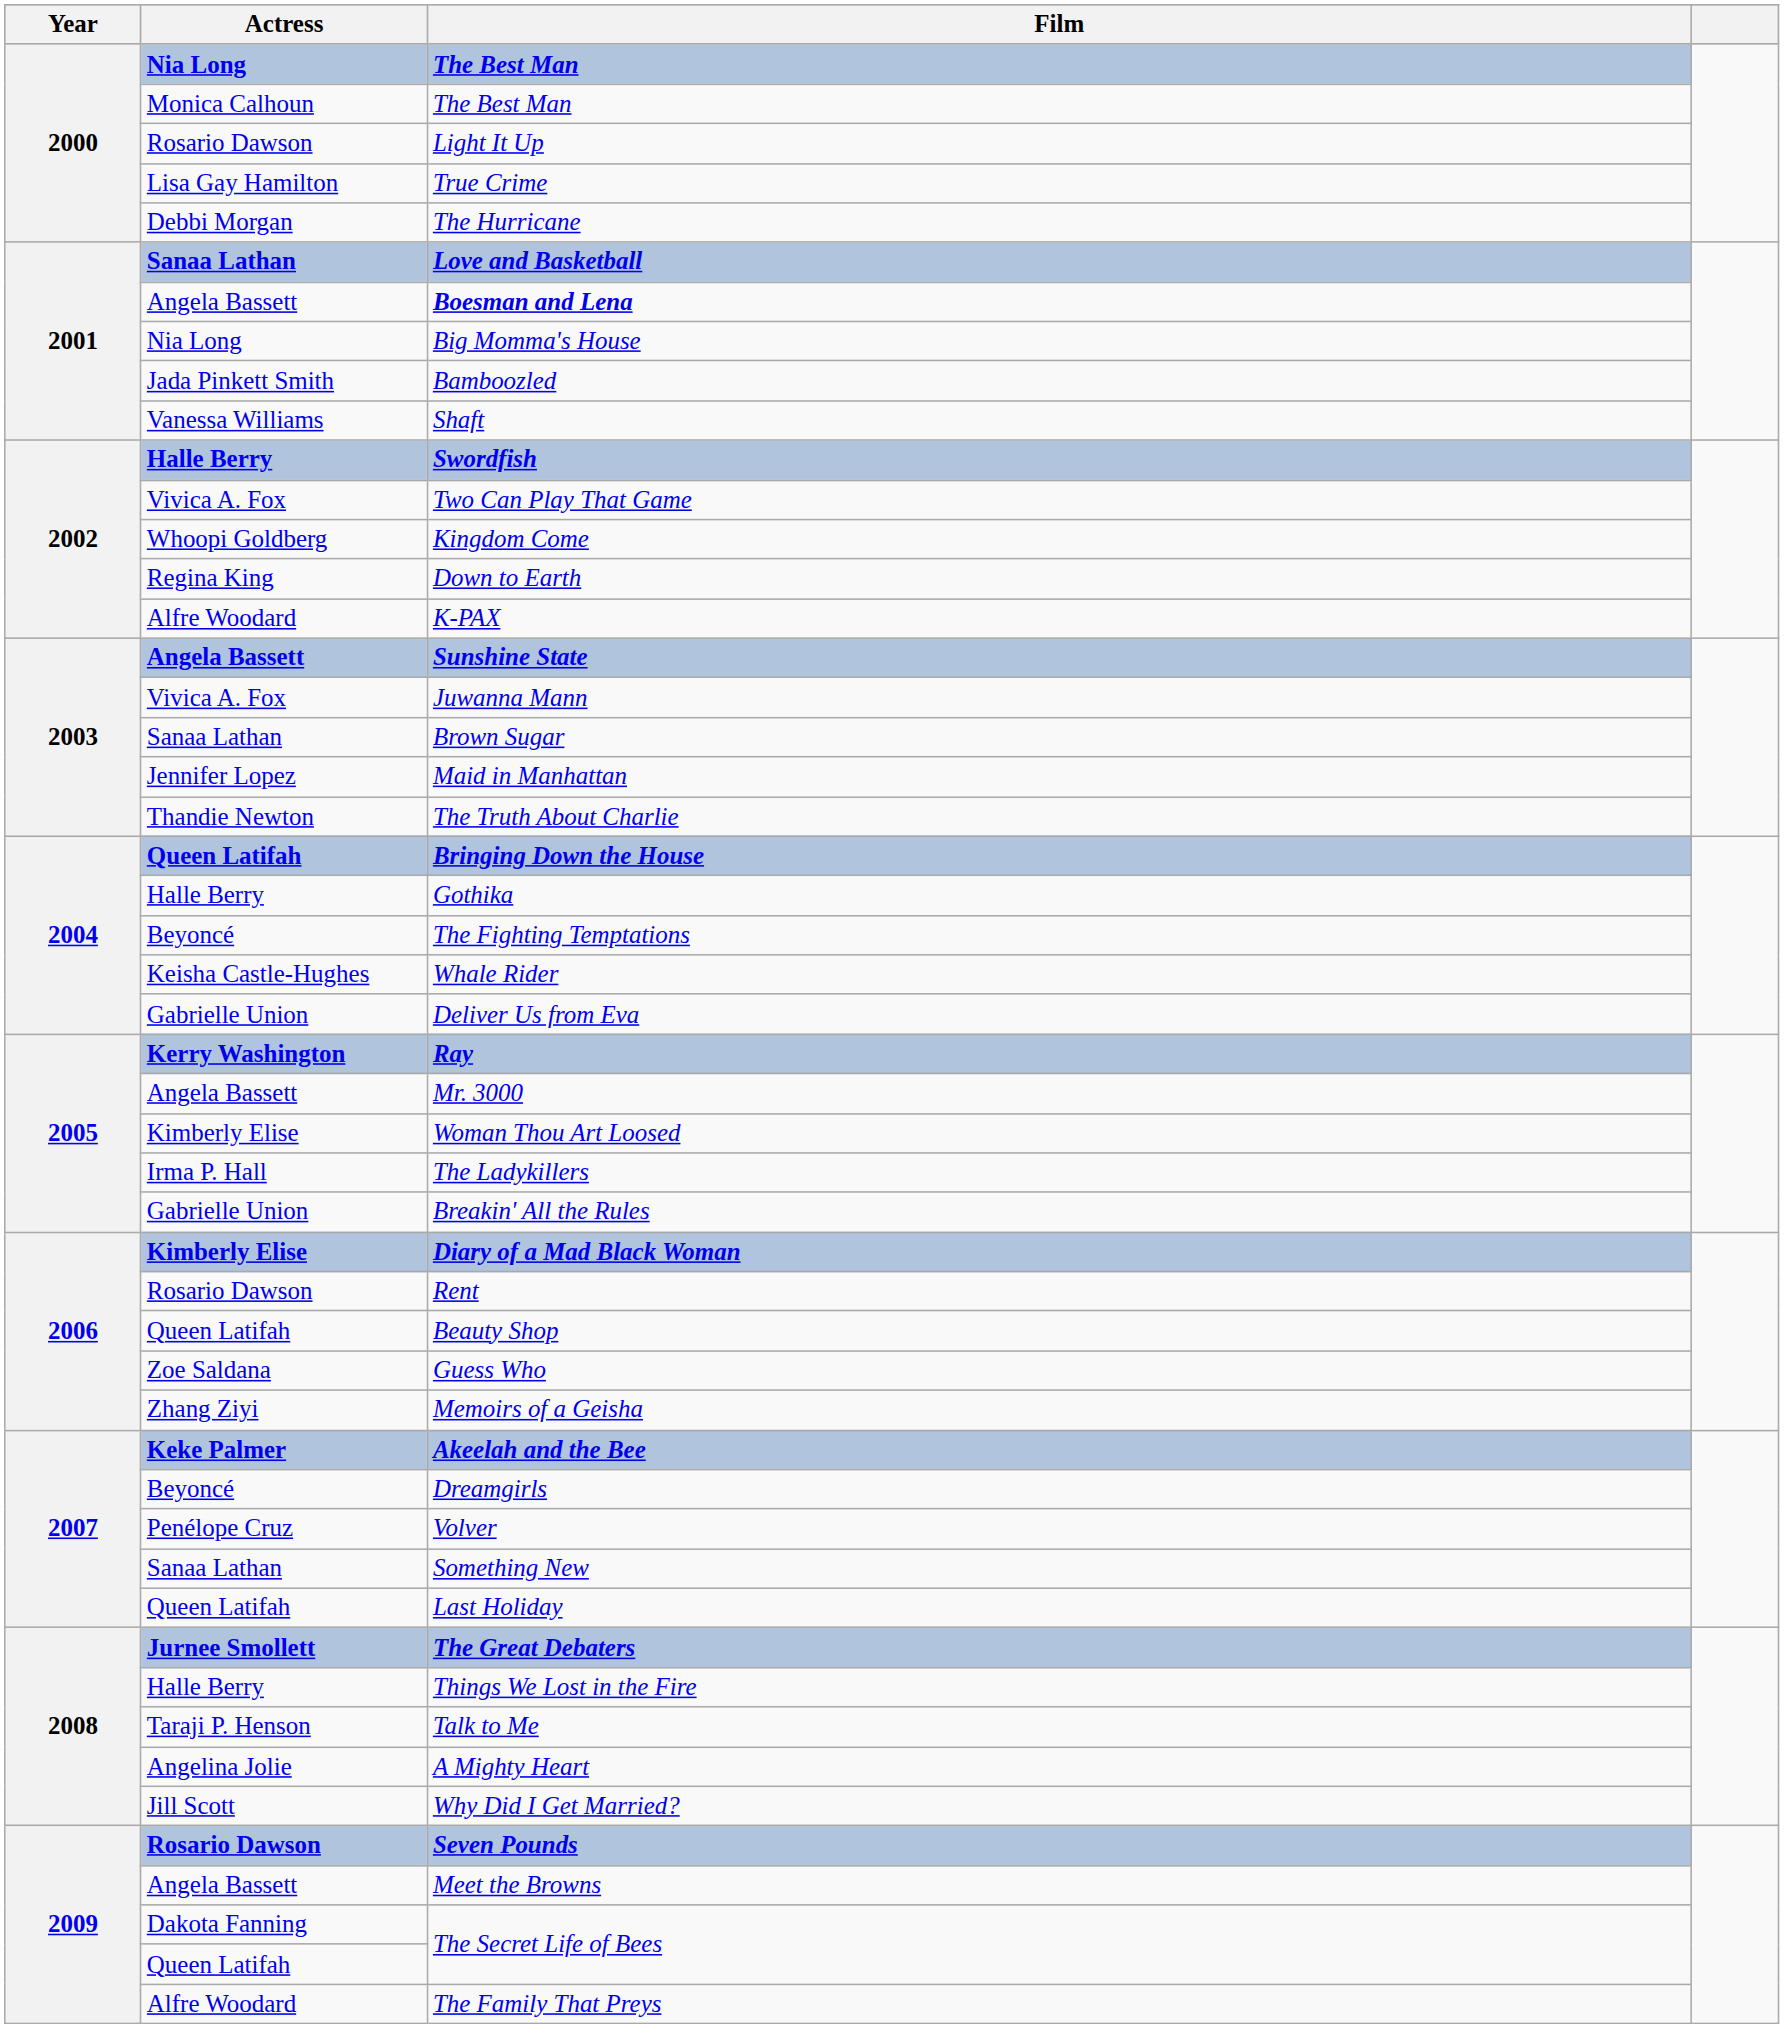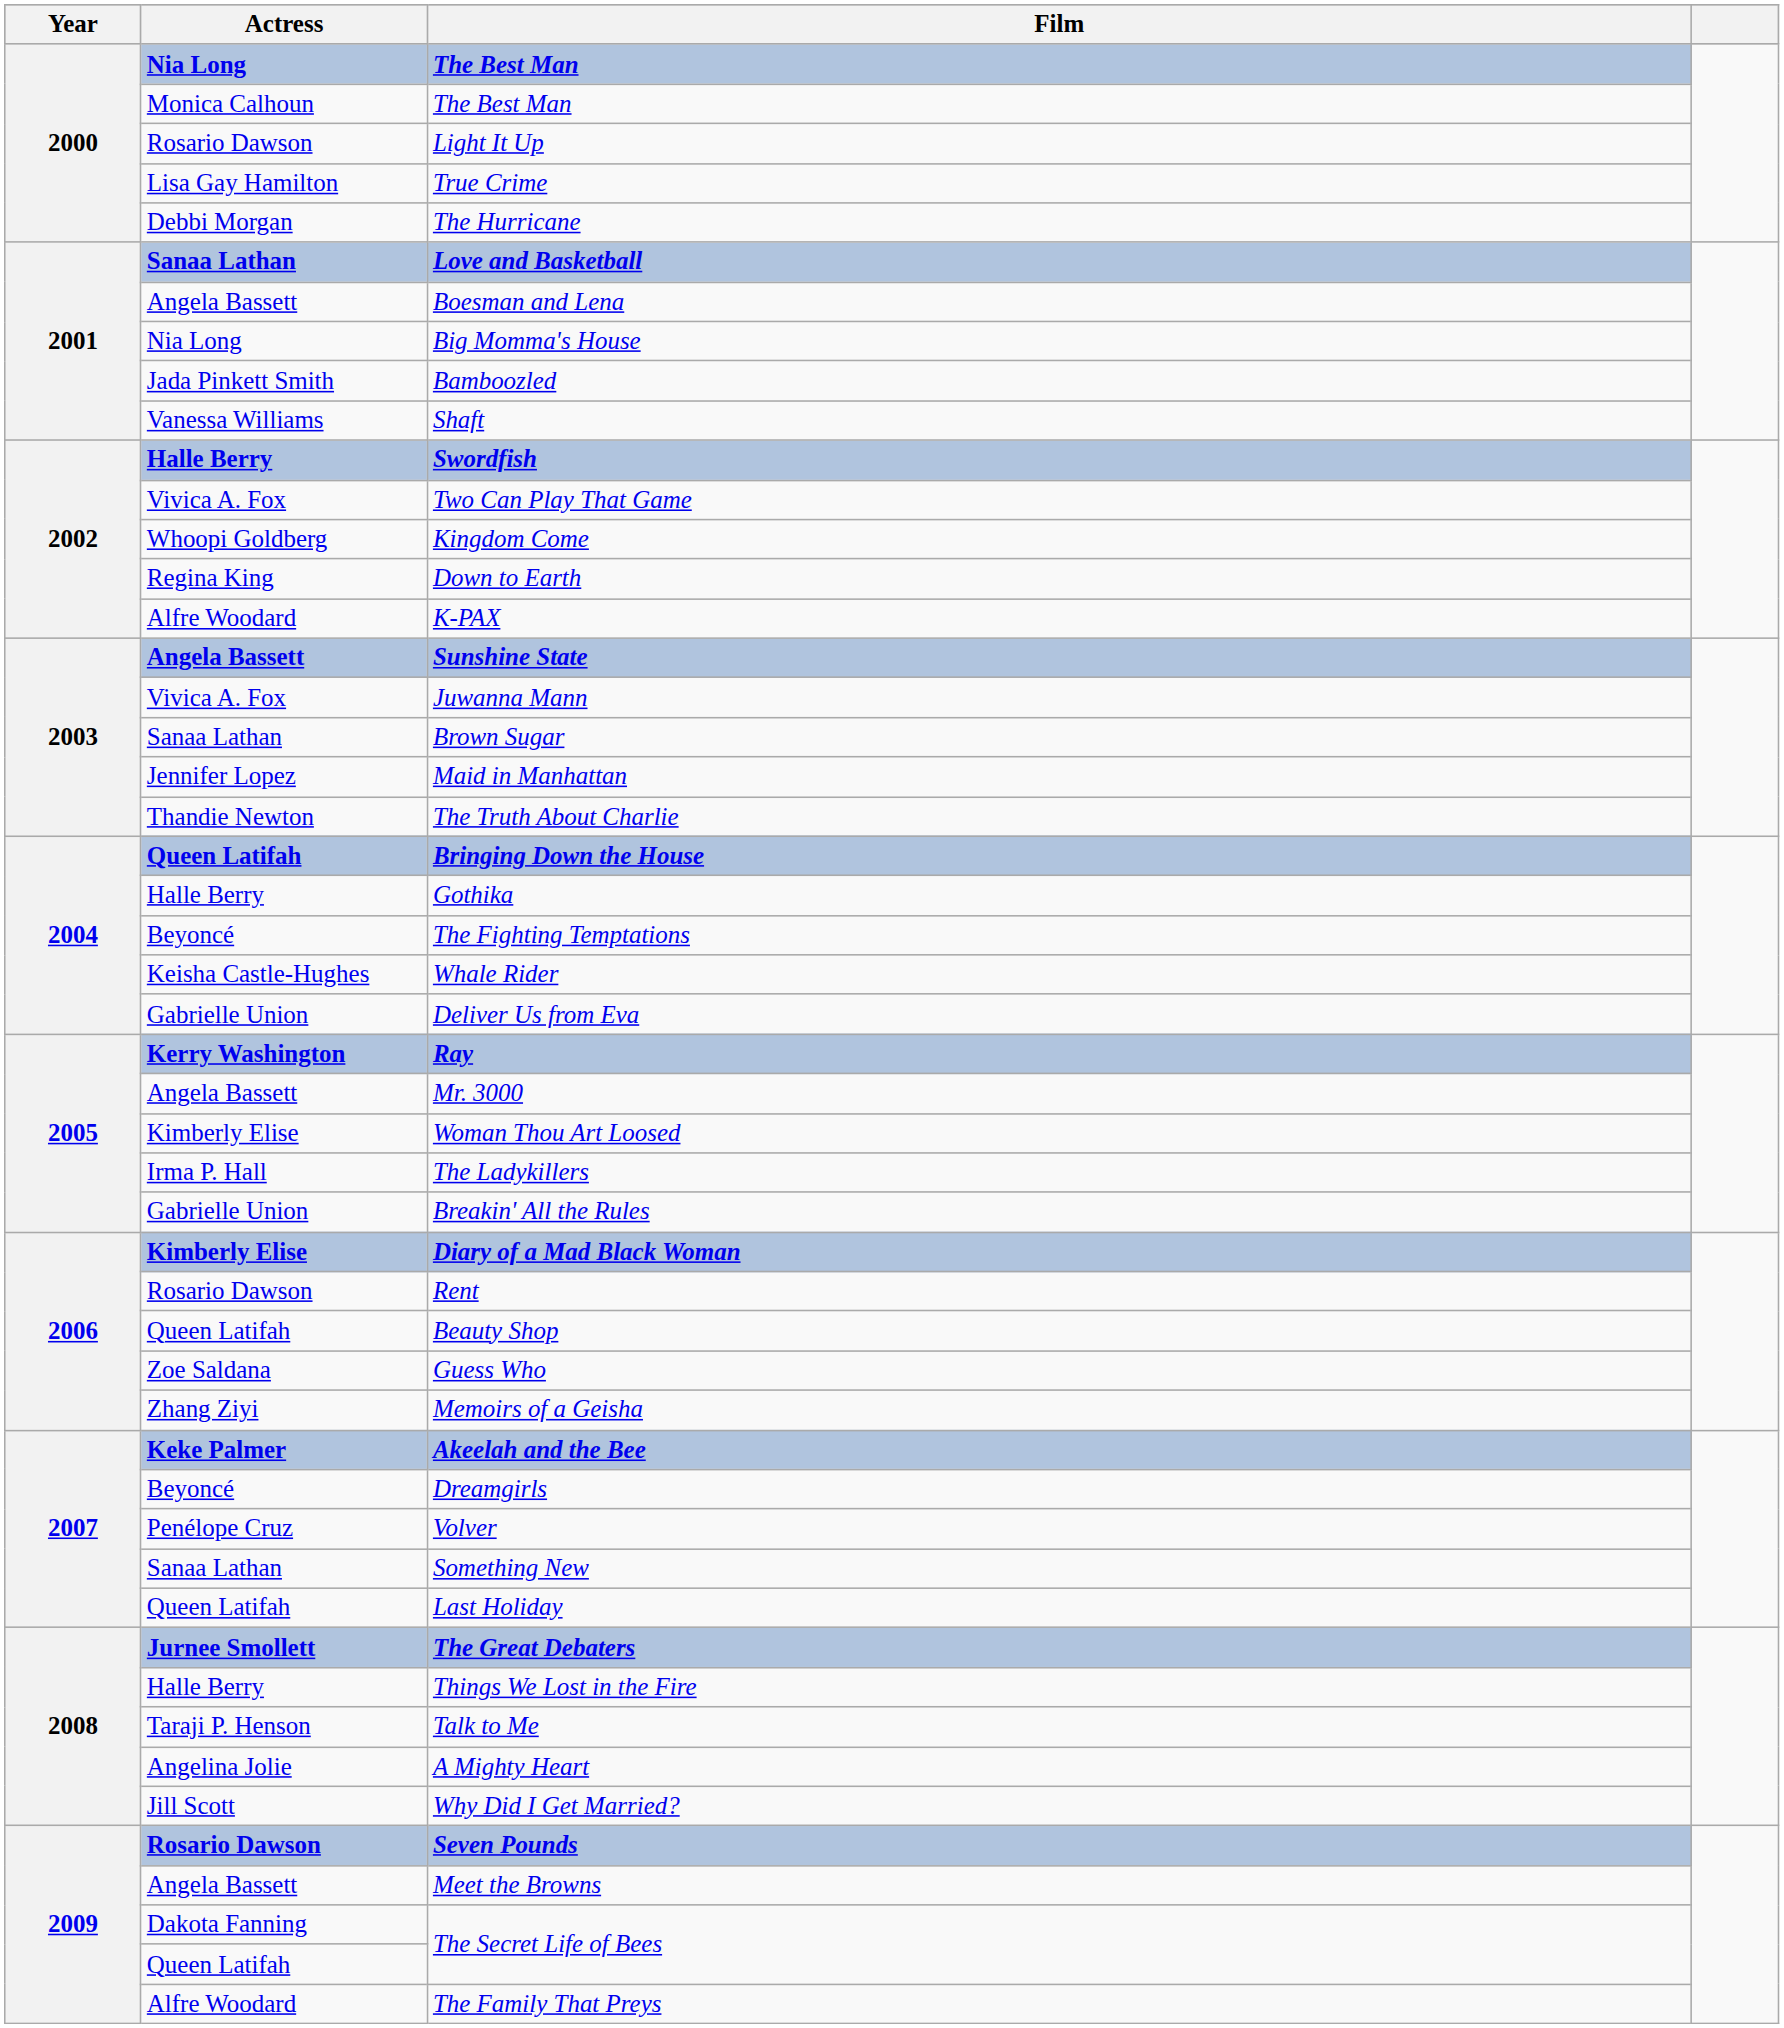(533, 301) bold -> (529, 301) normal
